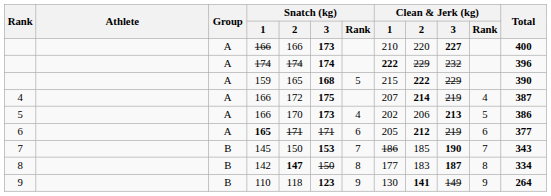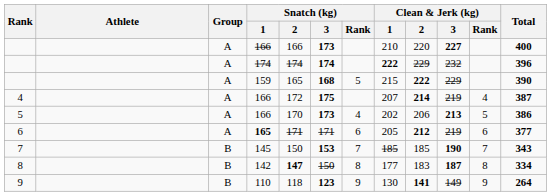(390, 149) 186 -> (390, 149) 185
